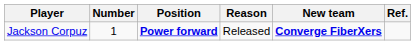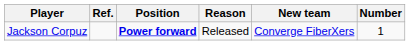columns swapped: (114, 13) <-> (398, 13)
(329, 31) bold -> (304, 31) normal
